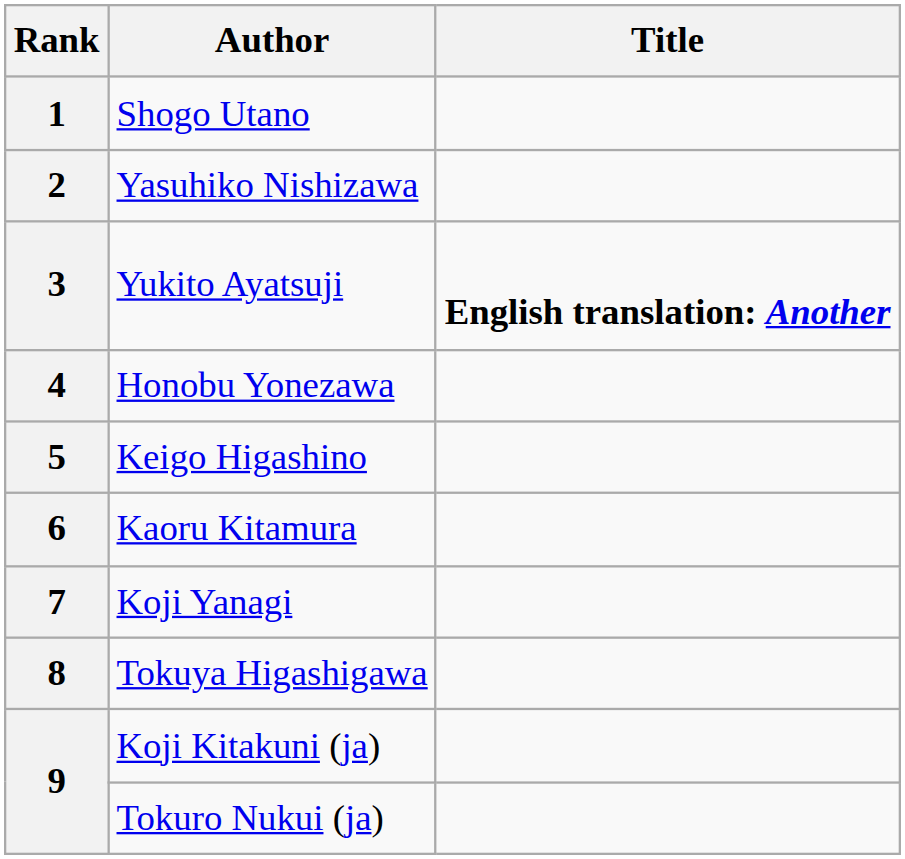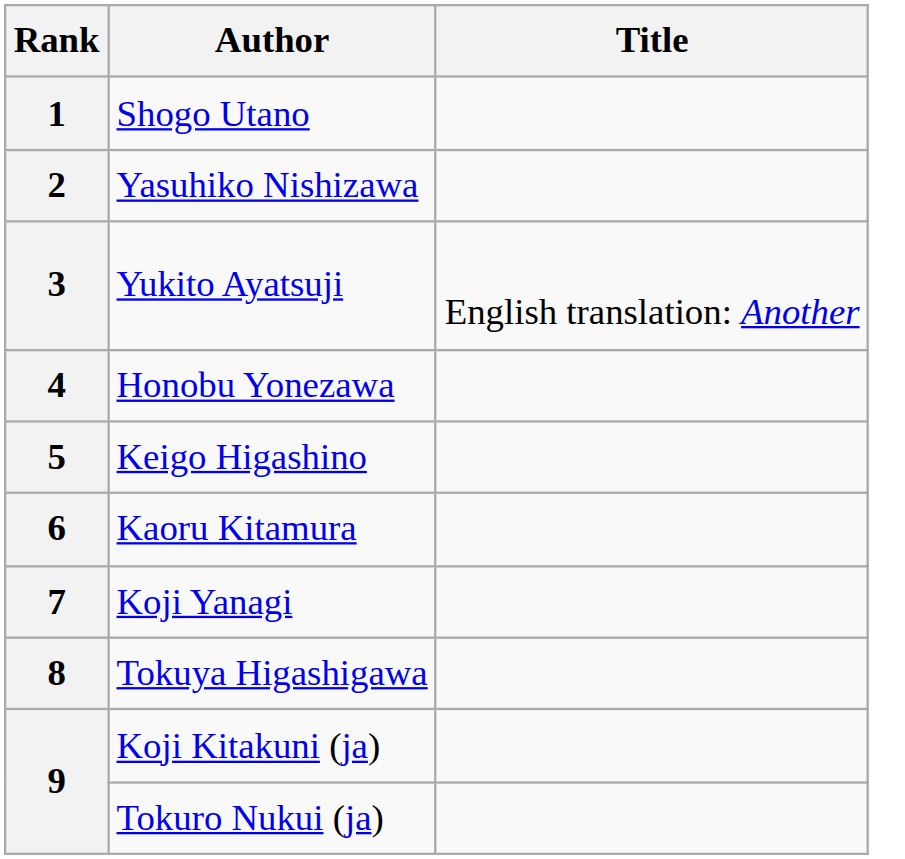(668, 312) bold -> (652, 312) normal
